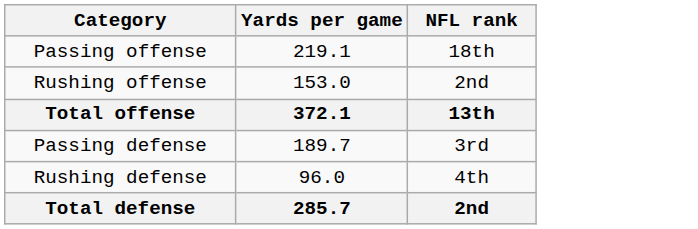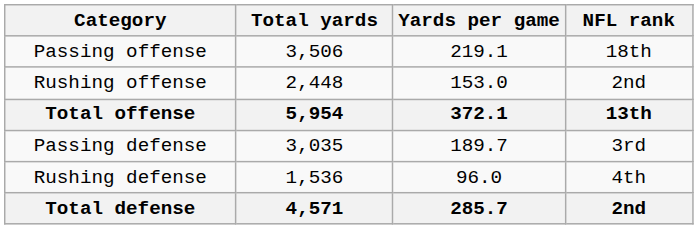+ column: (314, 20)
